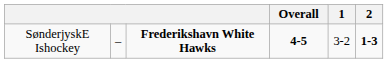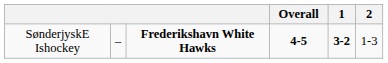(342, 41) normal -> (342, 41) bold
(369, 41) bold -> (369, 41) normal
